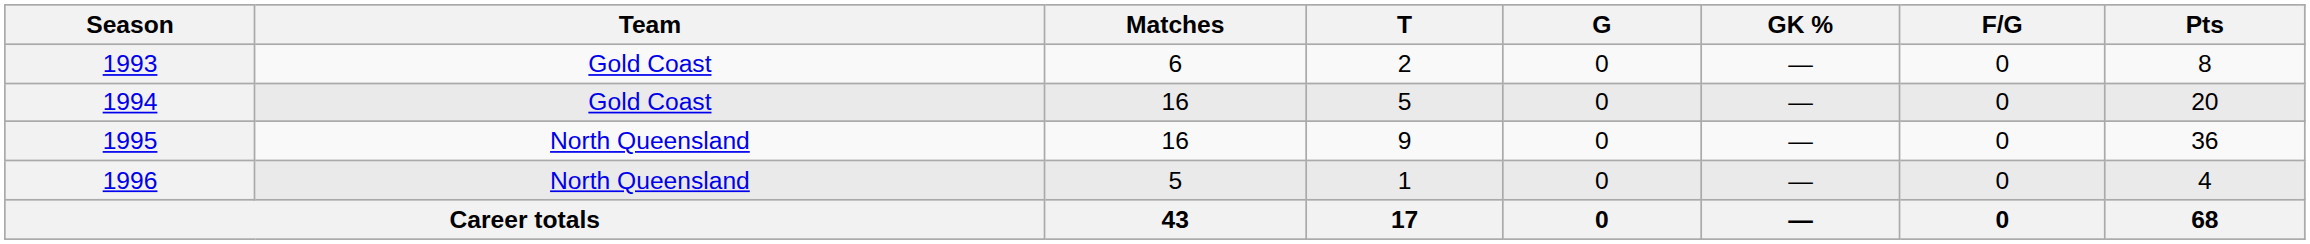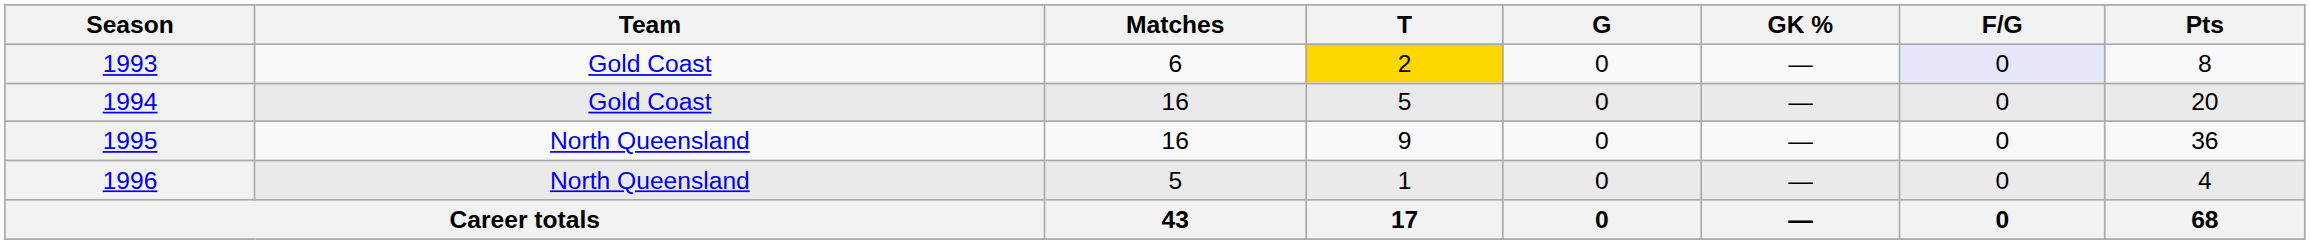(1405, 64) no background -> (1405, 64) gold background
(2002, 64) no background -> (2002, 64) lavender background
